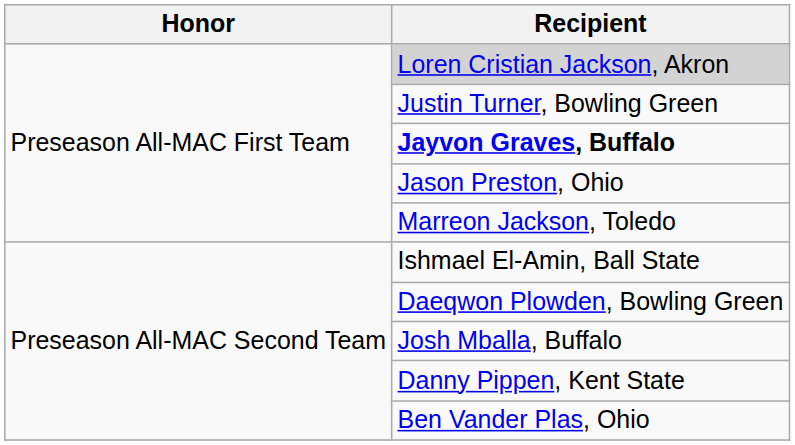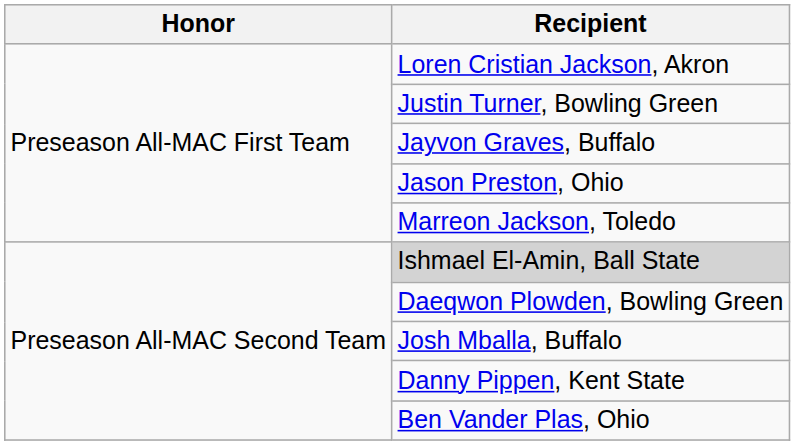(563, 63) lightgrey background -> (563, 63) no background
(536, 143) bold -> (526, 143) normal
(549, 261) no background -> (549, 261) lightgrey background
